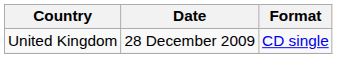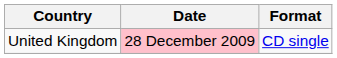(190, 41) no background -> (190, 41) pink background
